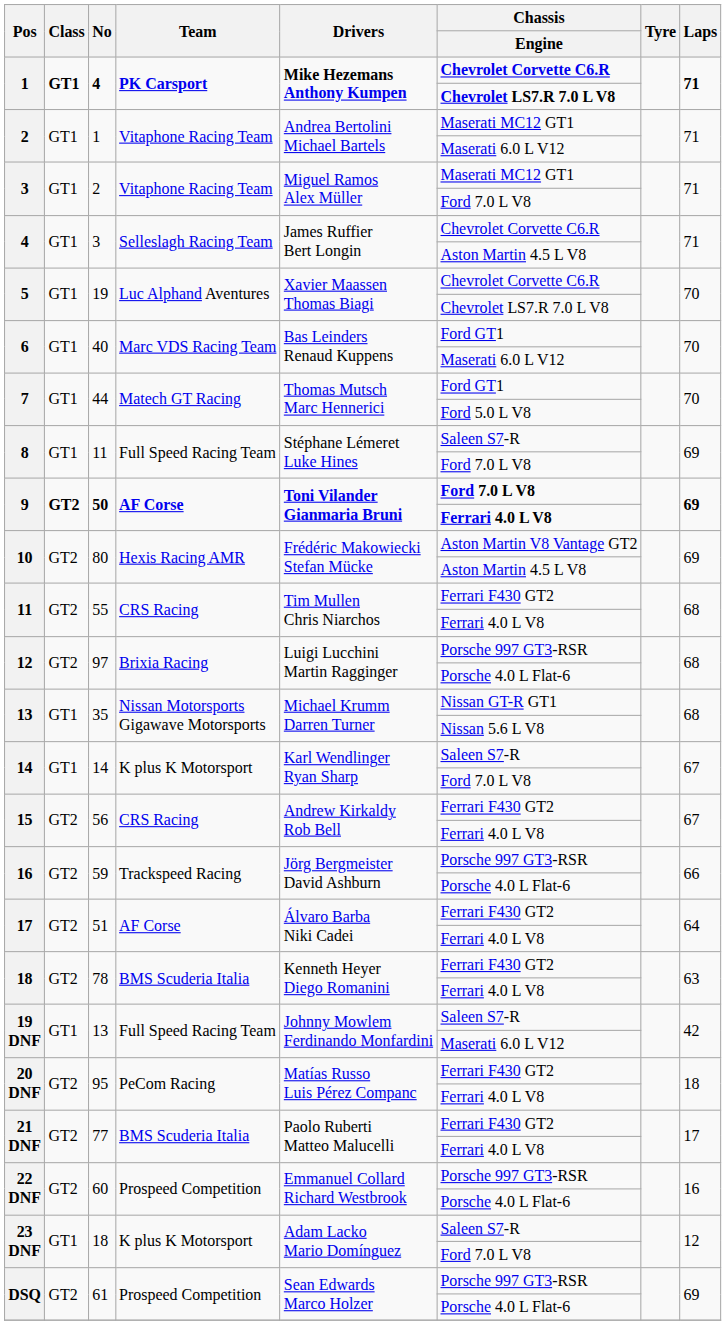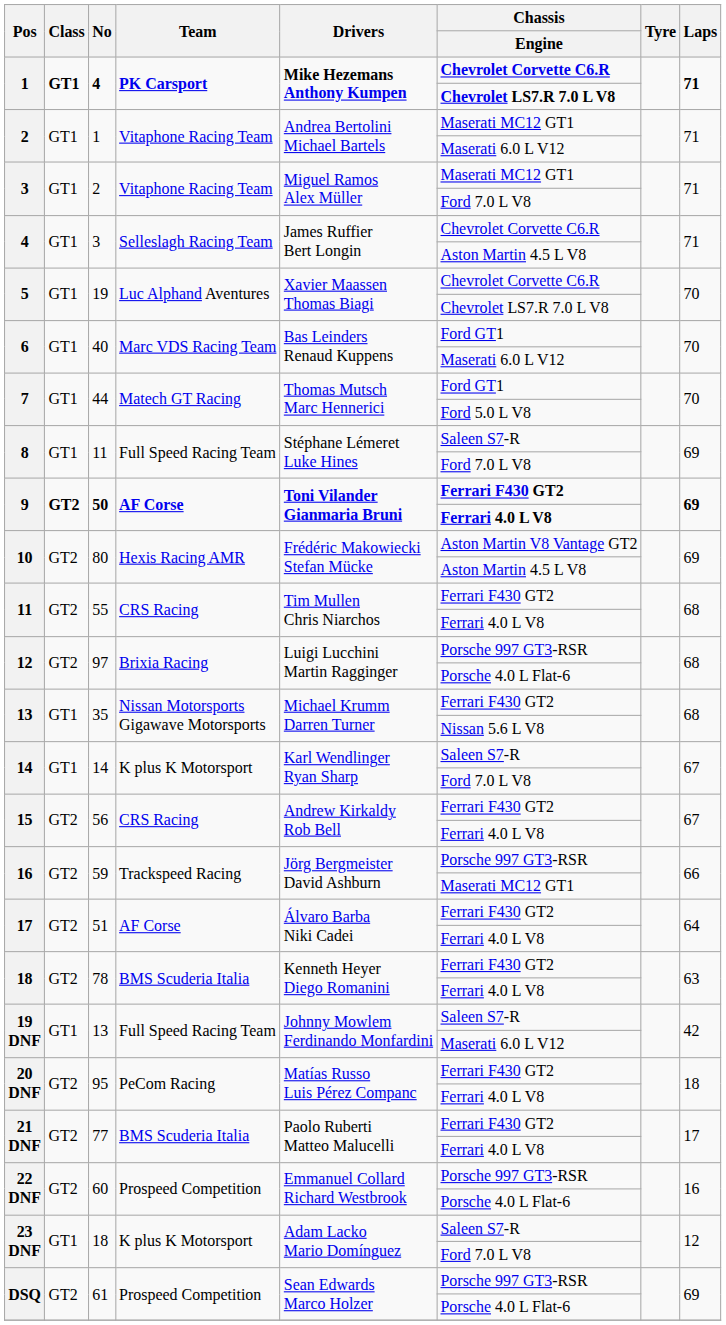(488, 491) Ford 7.0 L V8 -> (502, 491) Ferrari F430 GT2
(499, 702) Nissan GT-R GT1 -> (497, 702) Ferrari F430 GT2
(505, 886) Porsche 4.0 L Flat-6 -> (507, 886) Maserati MC12 GT1
